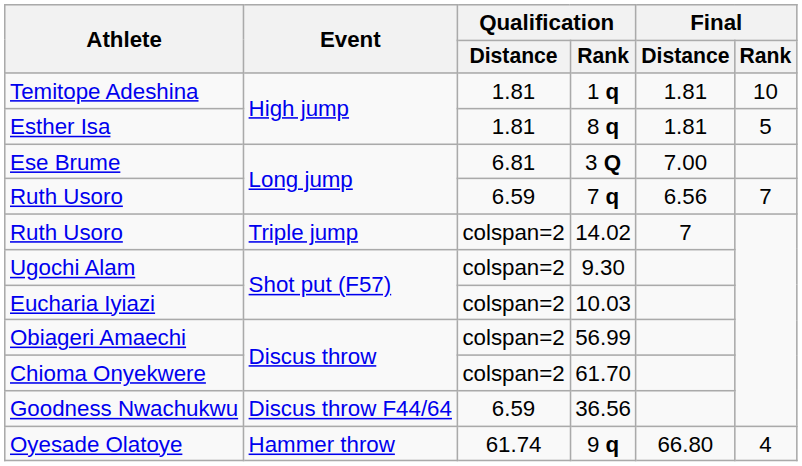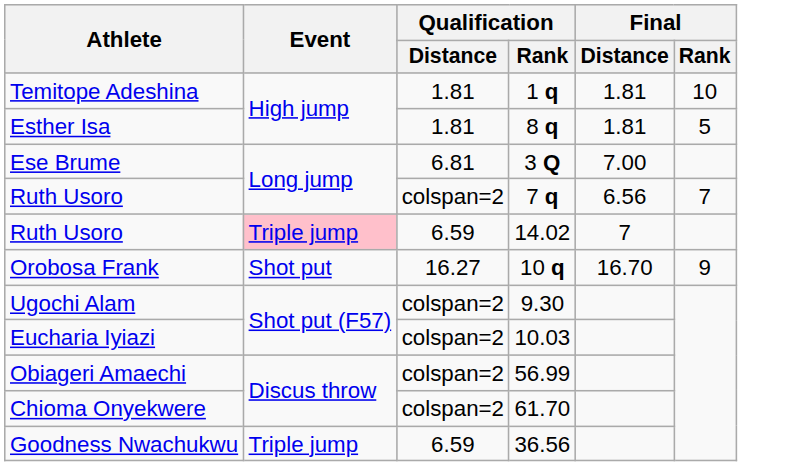(514, 197) 6.59 -> (453, 197) colspan=2
(303, 232) no background -> (303, 232) pink background
(514, 232) colspan=2 -> (453, 232) 6.59
+ row: (84, 268)
(350, 409) Discus throw F44/64 -> (303, 444) Triple jump
- row: (96, 444)
